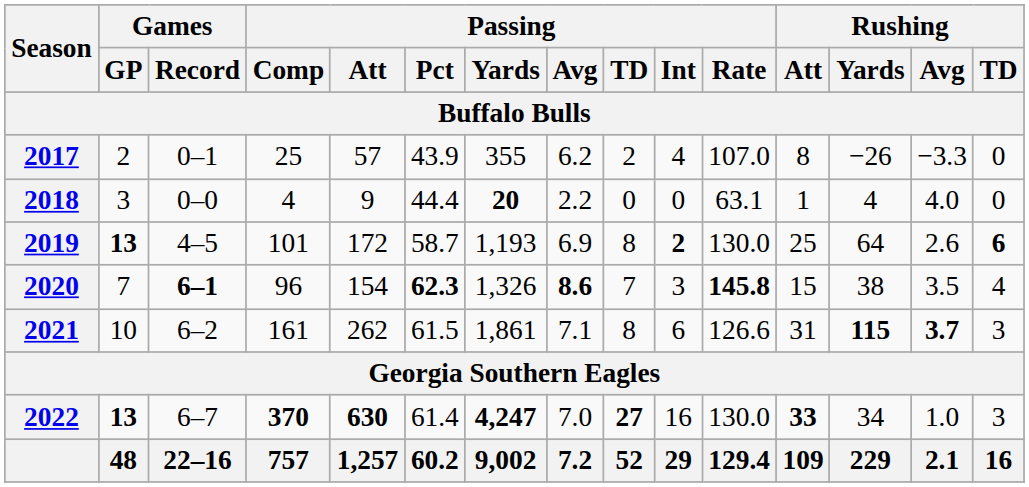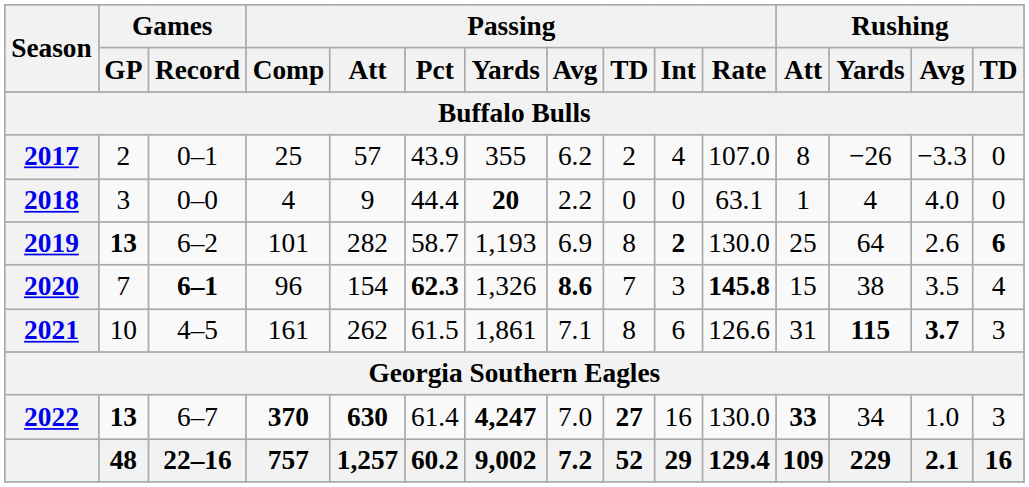(197, 243) 4–5 -> (197, 243) 6–2
(368, 243) 172 -> (368, 243) 282
(197, 329) 6–2 -> (197, 329) 4–5
